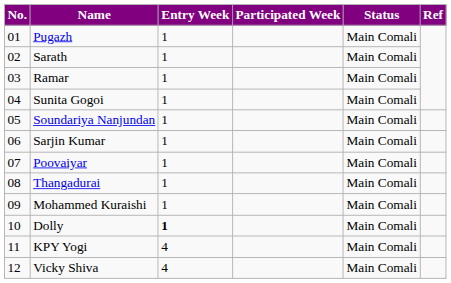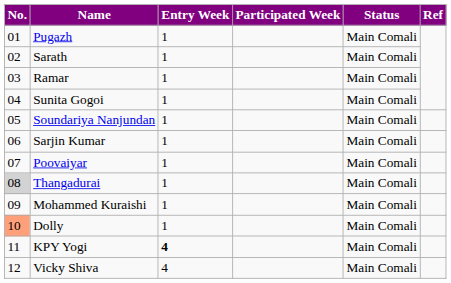(14, 183) no background -> (14, 183) lightgrey background
(14, 225) no background -> (14, 225) lightsalmon background
(165, 225) bold -> (165, 225) normal
(165, 246) normal -> (165, 246) bold
